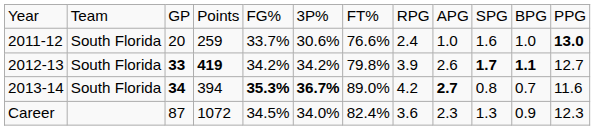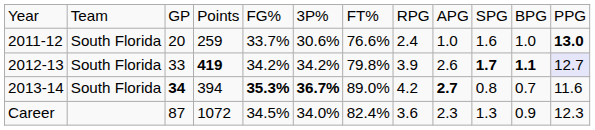(177, 64) bold -> (177, 64) normal
(569, 64) no background -> (569, 64) lavender background
